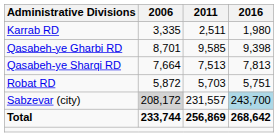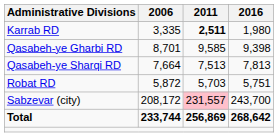(212, 30) normal -> (212, 30) bold
(161, 100) lightgrey background -> (161, 100) no background
(206, 100) no background -> (206, 100) pink background
(251, 100) lightblue background -> (251, 100) no background
